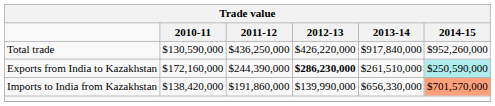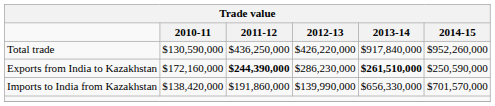(259, 68) normal -> (259, 68) bold
(325, 68) bold -> (325, 68) normal
(391, 68) normal -> (391, 68) bold
(457, 68) paleturquoise background -> (457, 68) no background
(457, 87) lightsalmon background -> (457, 87) no background
